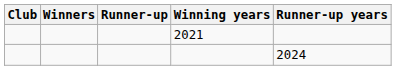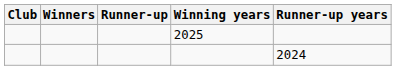(189, 35) 2021 -> (189, 35) 2025
